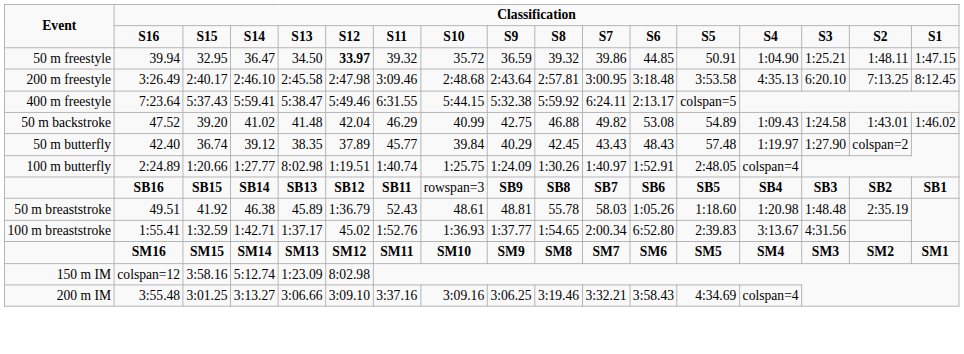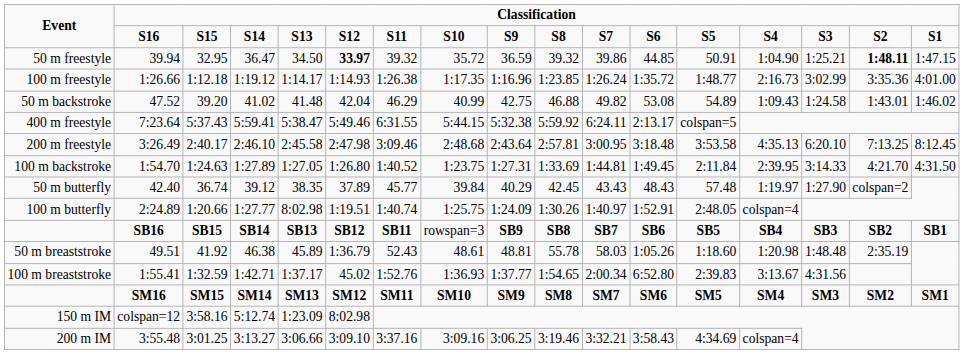(888, 58) normal -> (888, 58) bold
+ row: (69, 79)
rows swapped: (69, 79) <-> (66, 123)
+ row: (63, 166)
